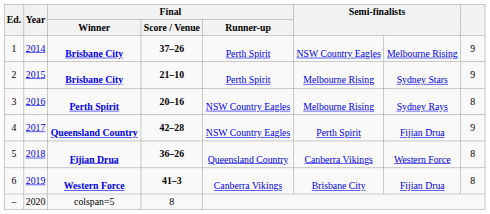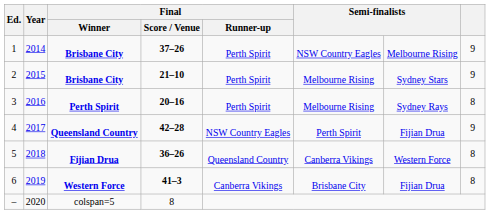(248, 107) NSW Country Eagles -> (248, 107) Perth Spirit
